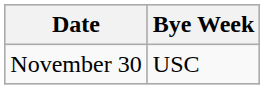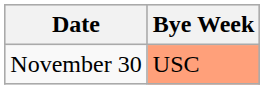(176, 64) no background -> (176, 64) lightsalmon background
